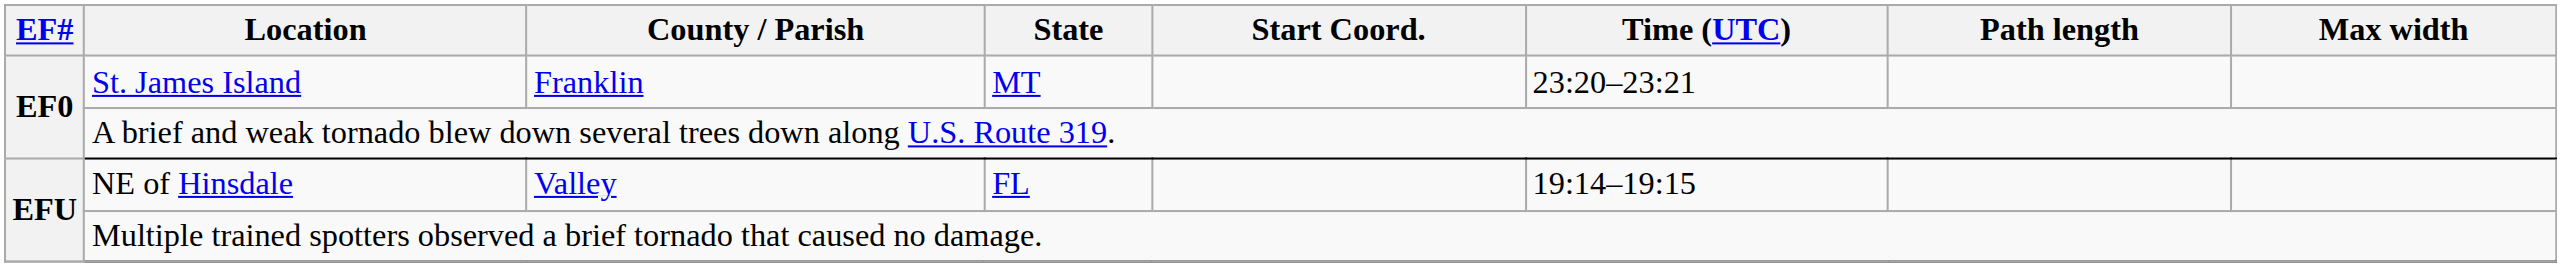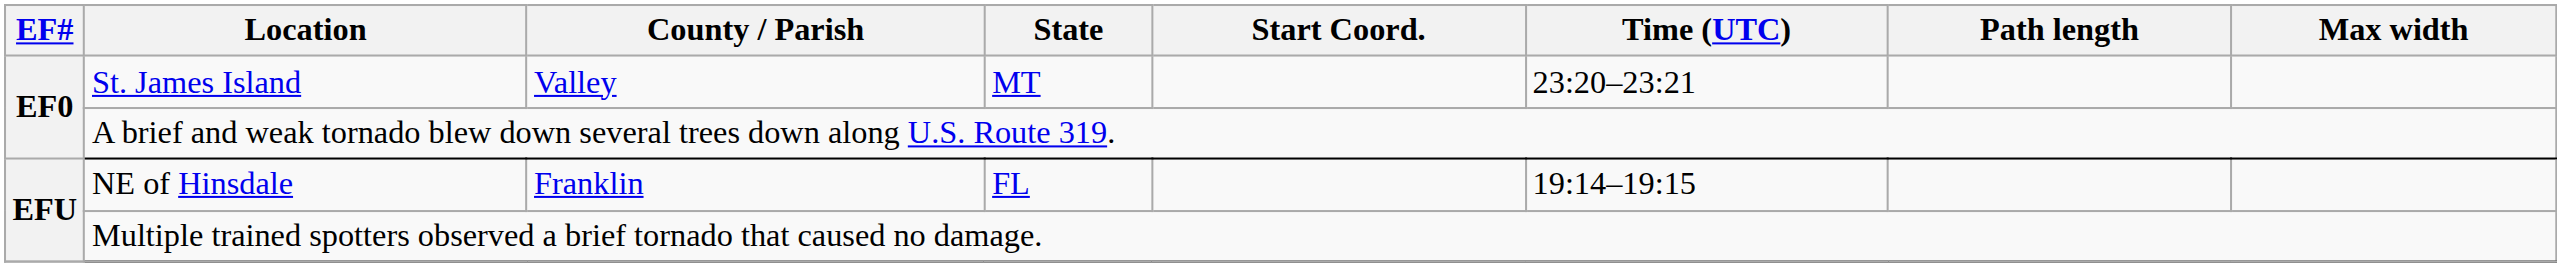(589, 81) Franklin -> (575, 81) Valley
(575, 183) Valley -> (589, 183) Franklin
